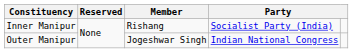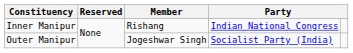(272, 26) Socialist Party (India) -> (275, 26) Indian National Congress
(275, 40) Indian National Congress -> (272, 40) Socialist Party (India)
